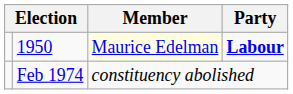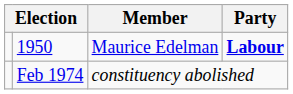(155, 46) lightyellow background -> (155, 46) no background
